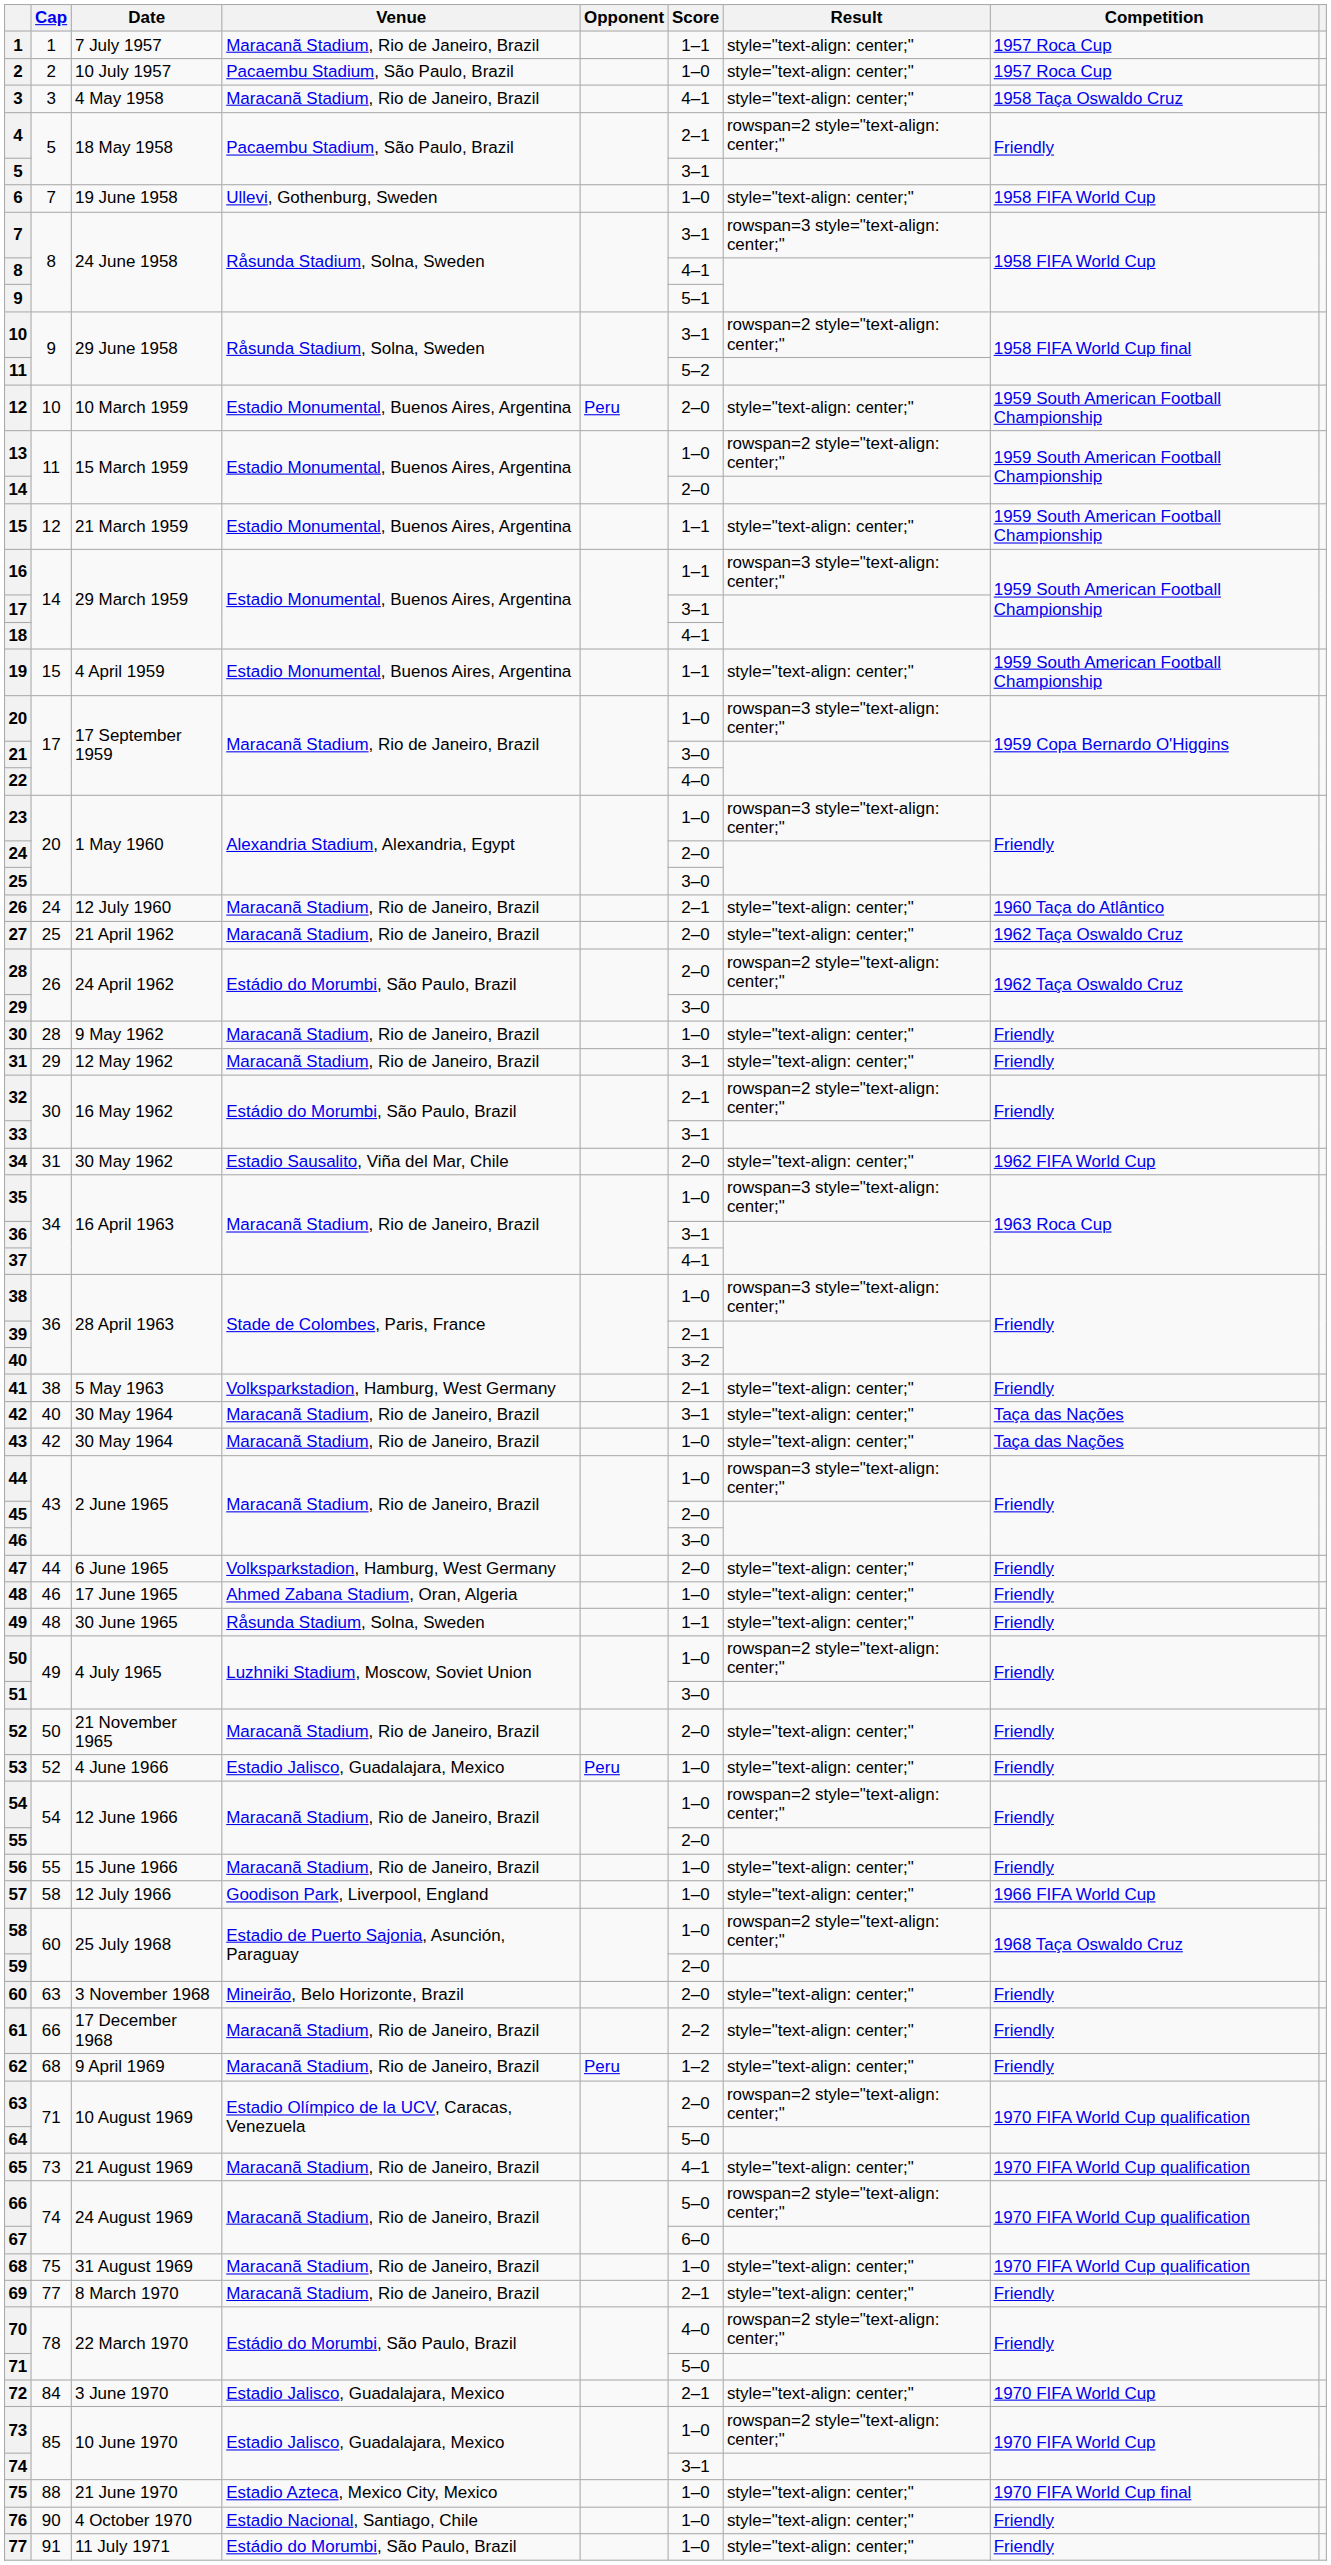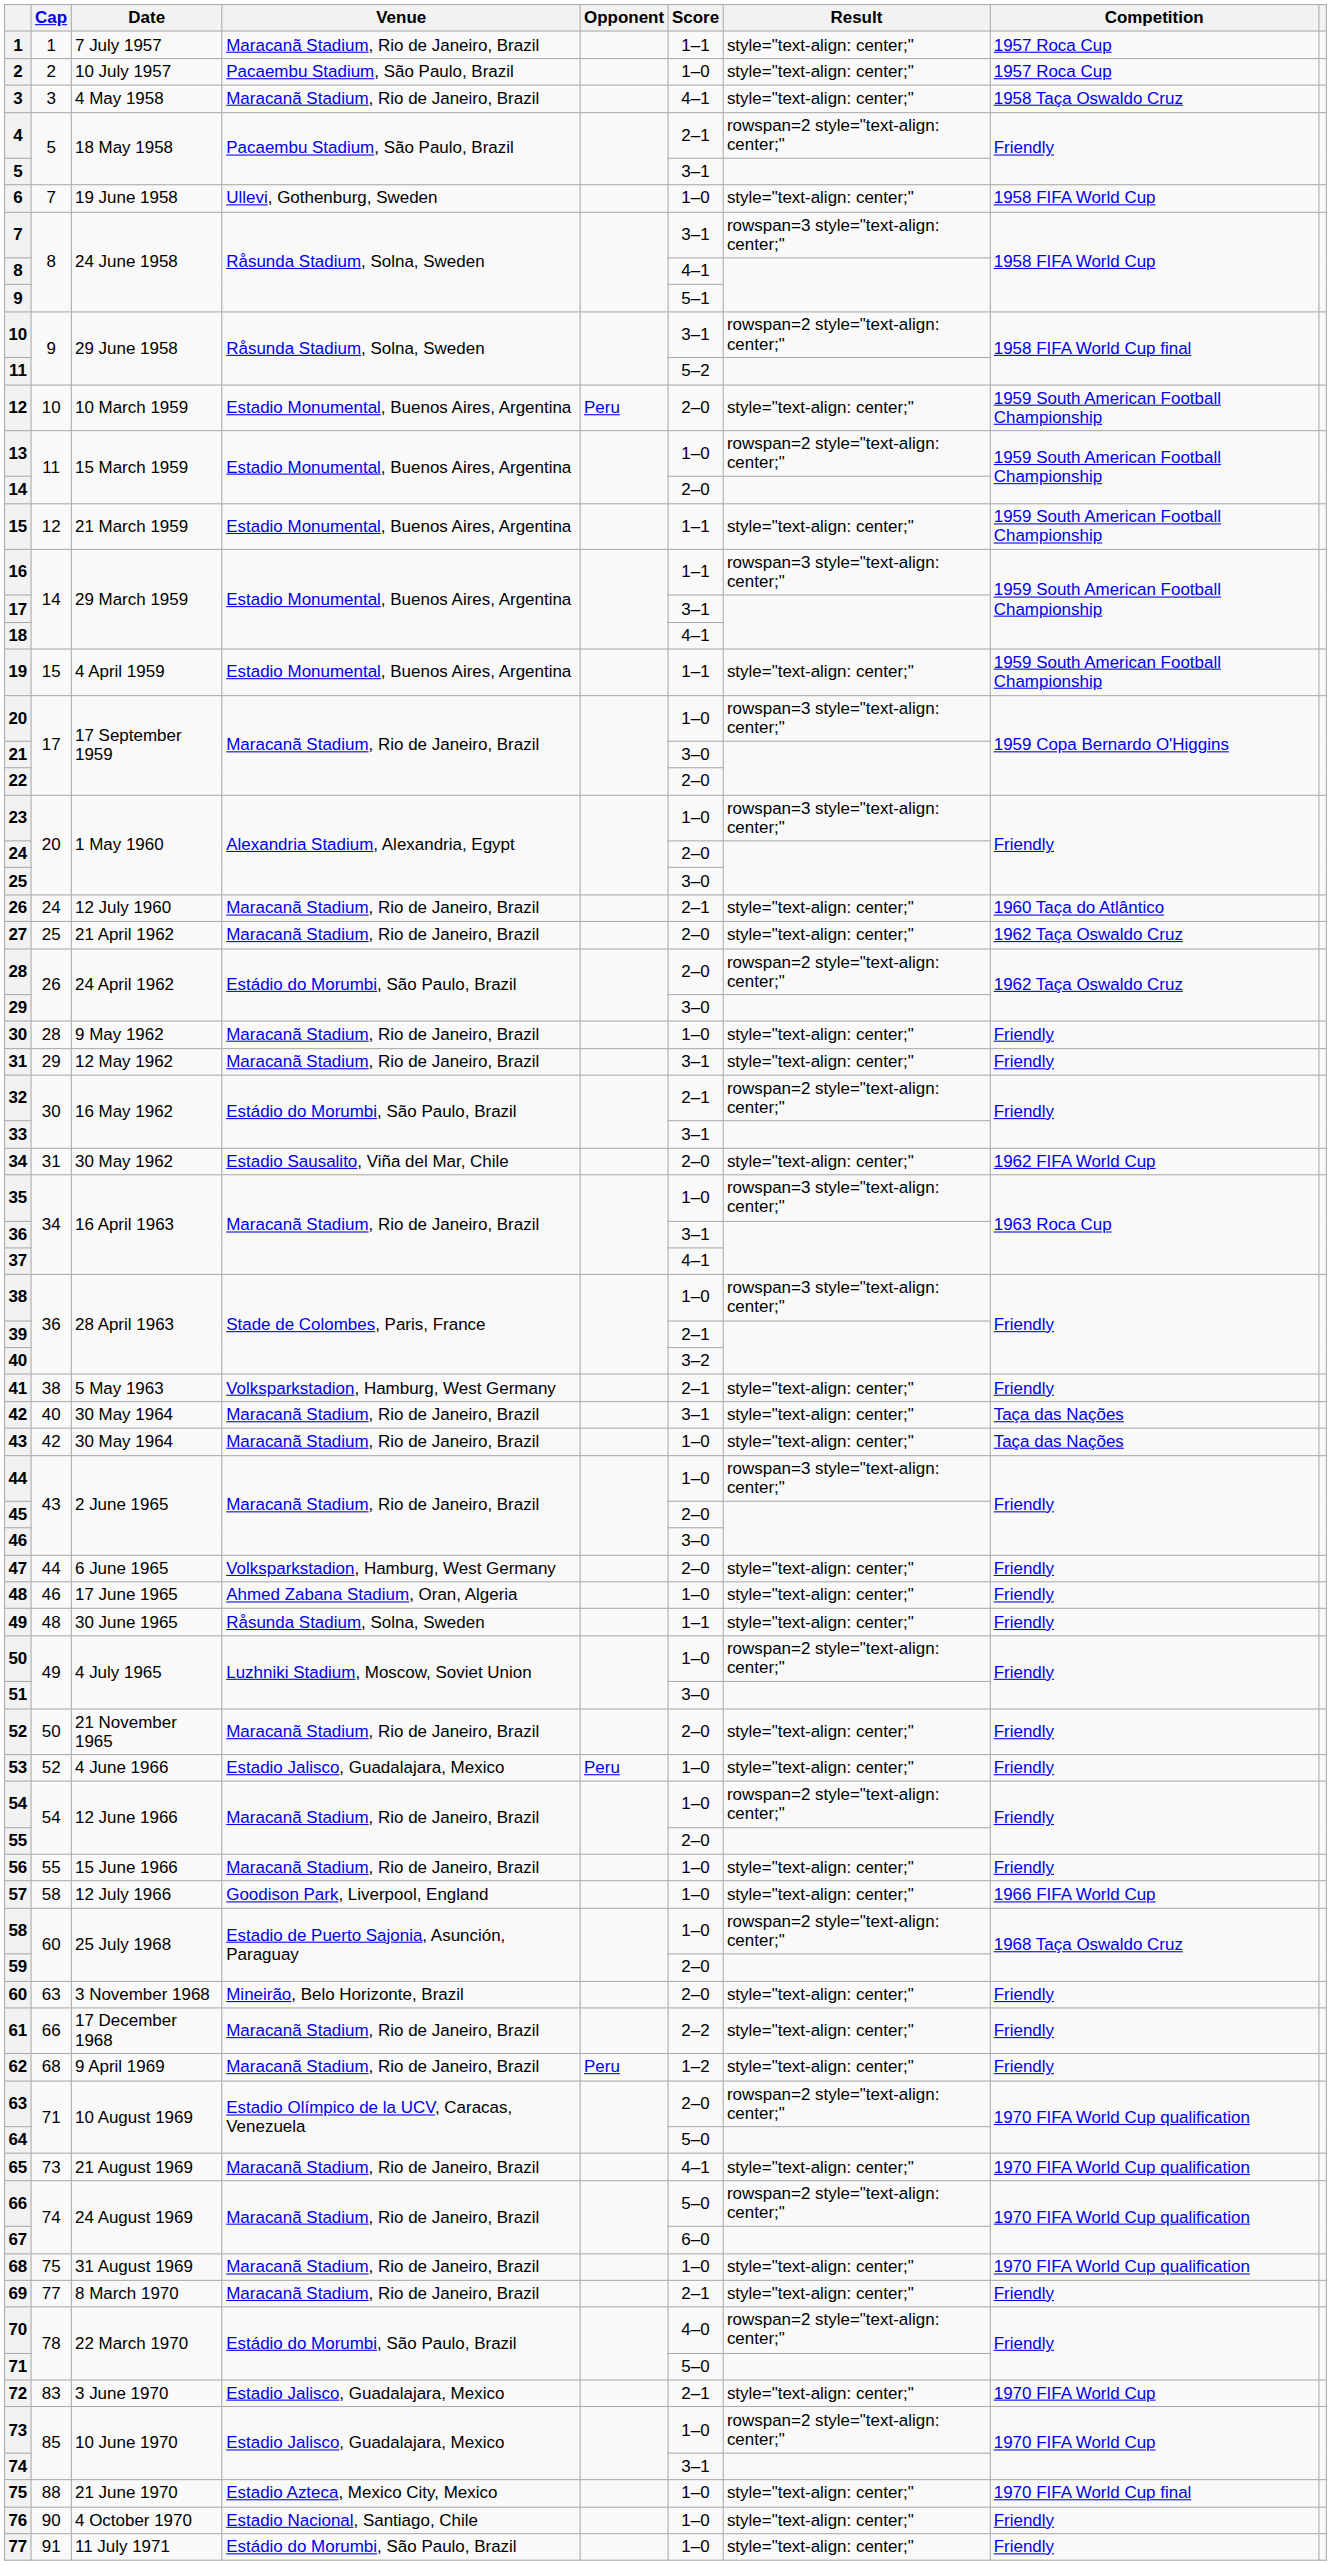(695, 781) 4–0 -> (695, 781) 2–0
(51, 2393) 84 -> (51, 2393) 83
